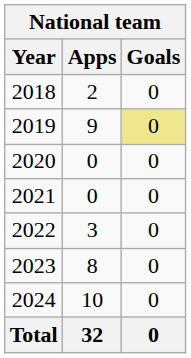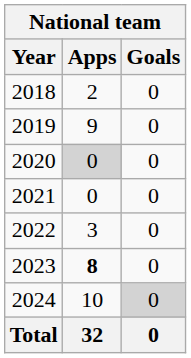(153, 126) khaki background -> (153, 126) no background
(92, 160) no background -> (92, 160) lightgrey background
(92, 265) normal -> (92, 265) bold
(153, 299) no background -> (153, 299) lightgrey background
